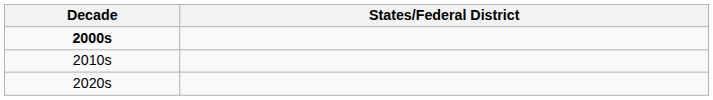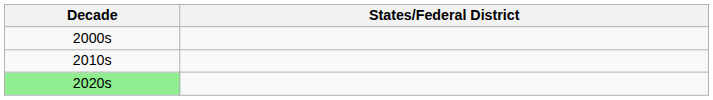(92, 38) bold -> (92, 38) normal
(92, 83) no background -> (92, 83) lightgreen background
